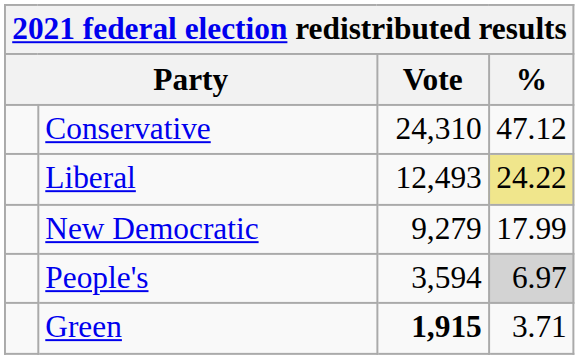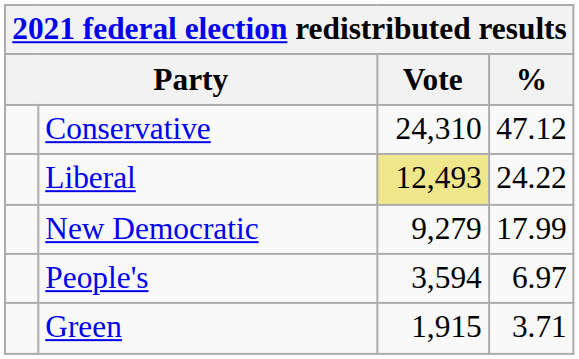(439, 178) no background -> (439, 178) khaki background
(531, 178) khaki background -> (531, 178) no background
(539, 278) lightgrey background -> (539, 278) no background
(446, 327) bold -> (446, 327) normal
